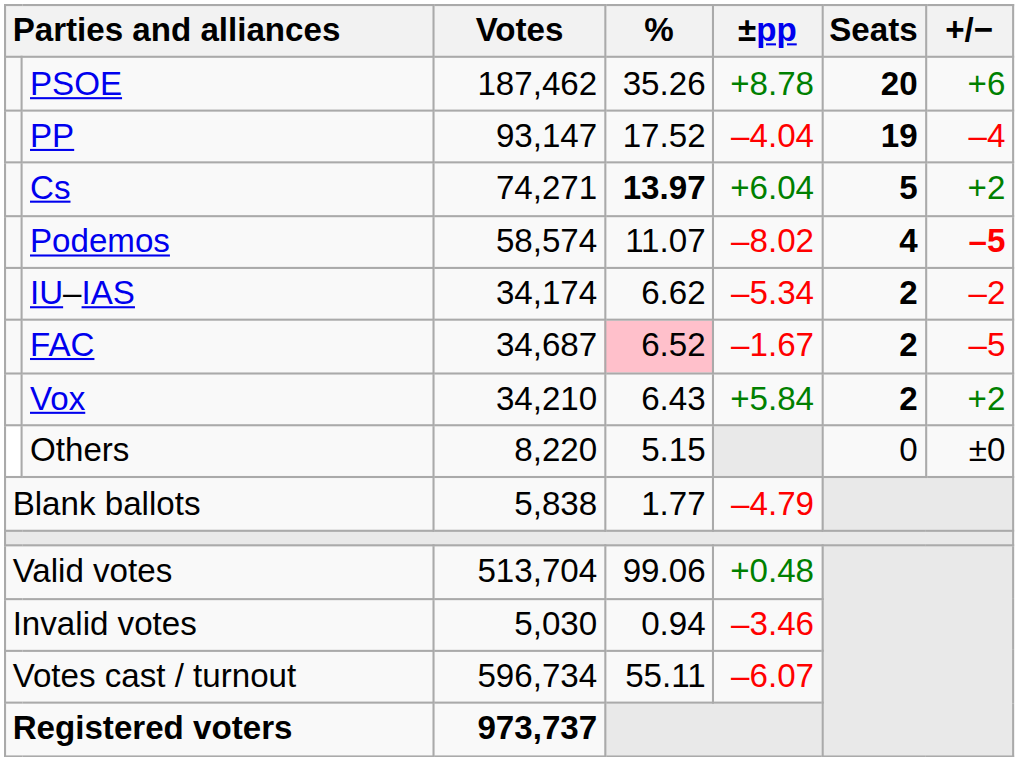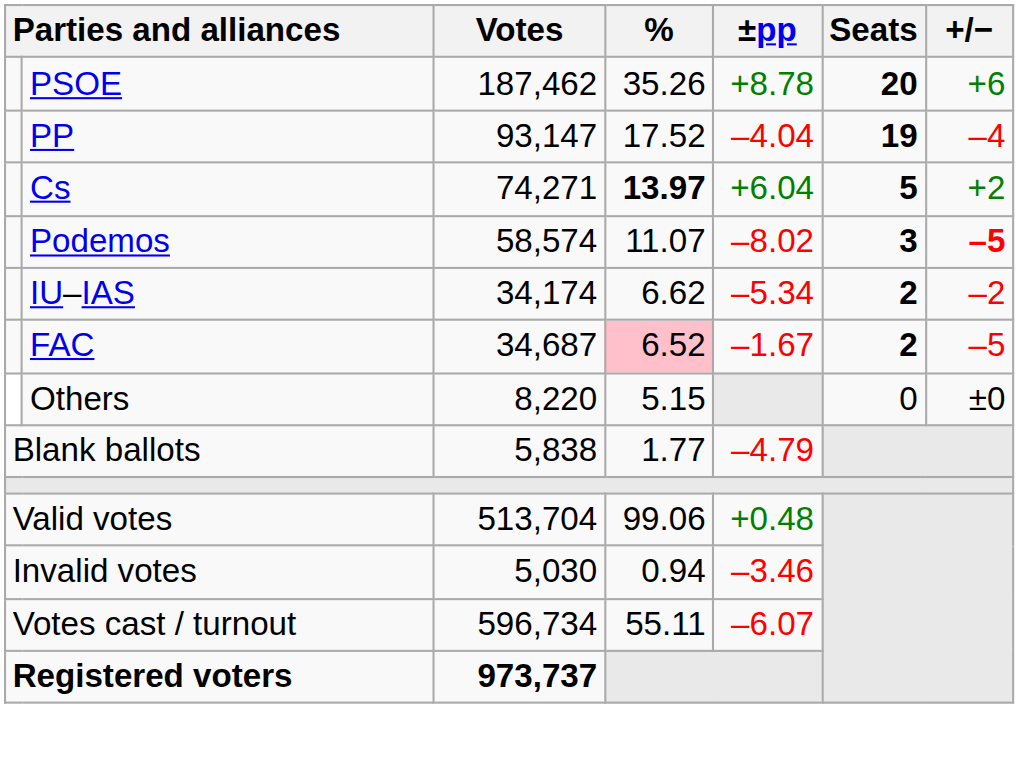(908, 240) 4 -> (908, 240) 3
- row: (58, 398)
